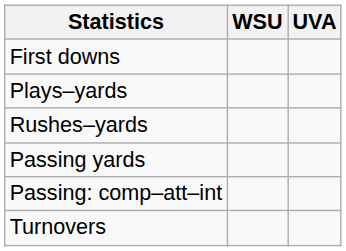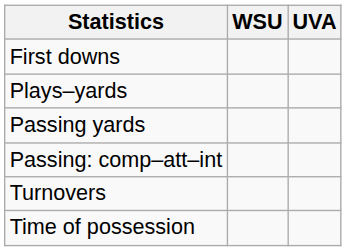- row: (79, 124)
+ row: (102, 227)
